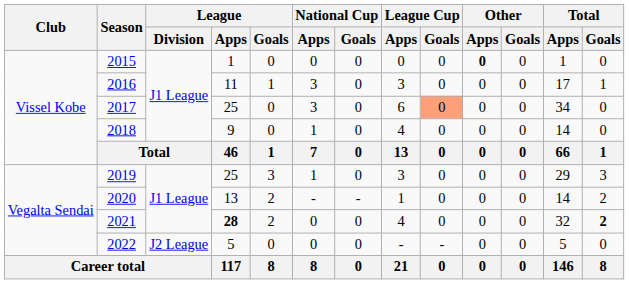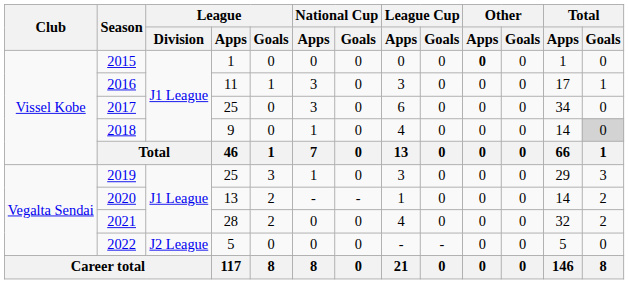(442, 107) lightsalmon background -> (442, 107) no background
(603, 130) no background -> (603, 130) lightgrey background
(231, 221) bold -> (231, 221) normal
(603, 221) bold -> (603, 221) normal
